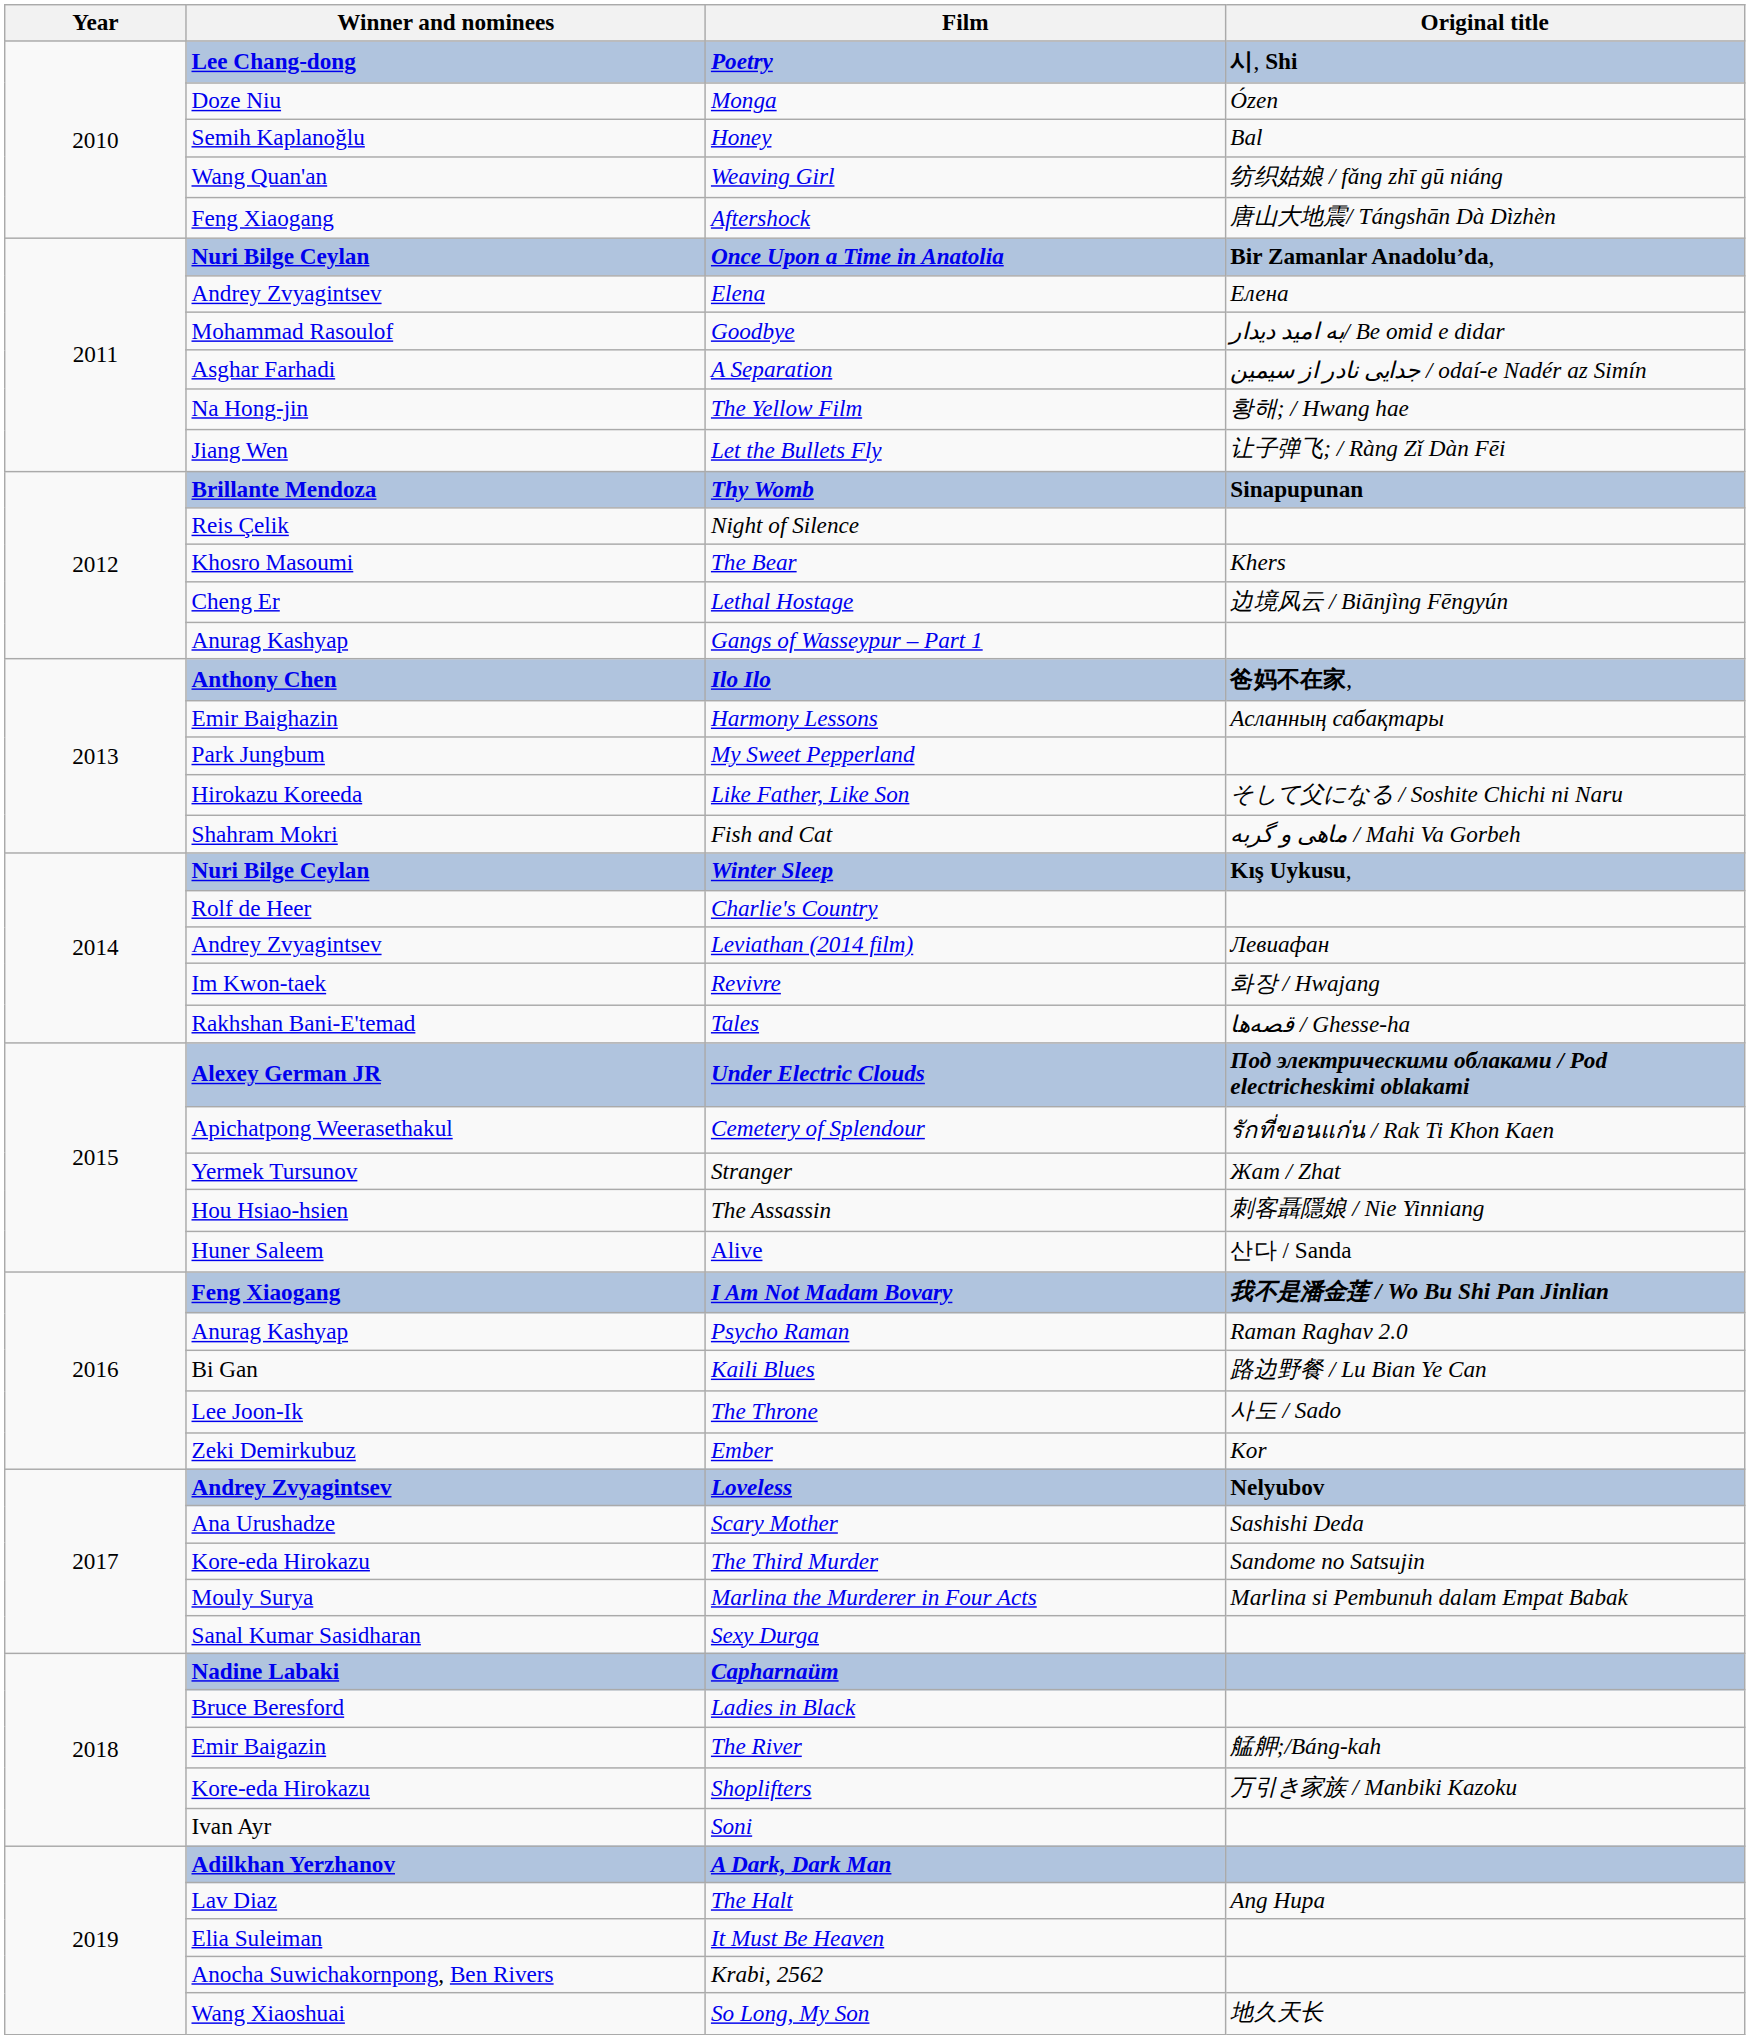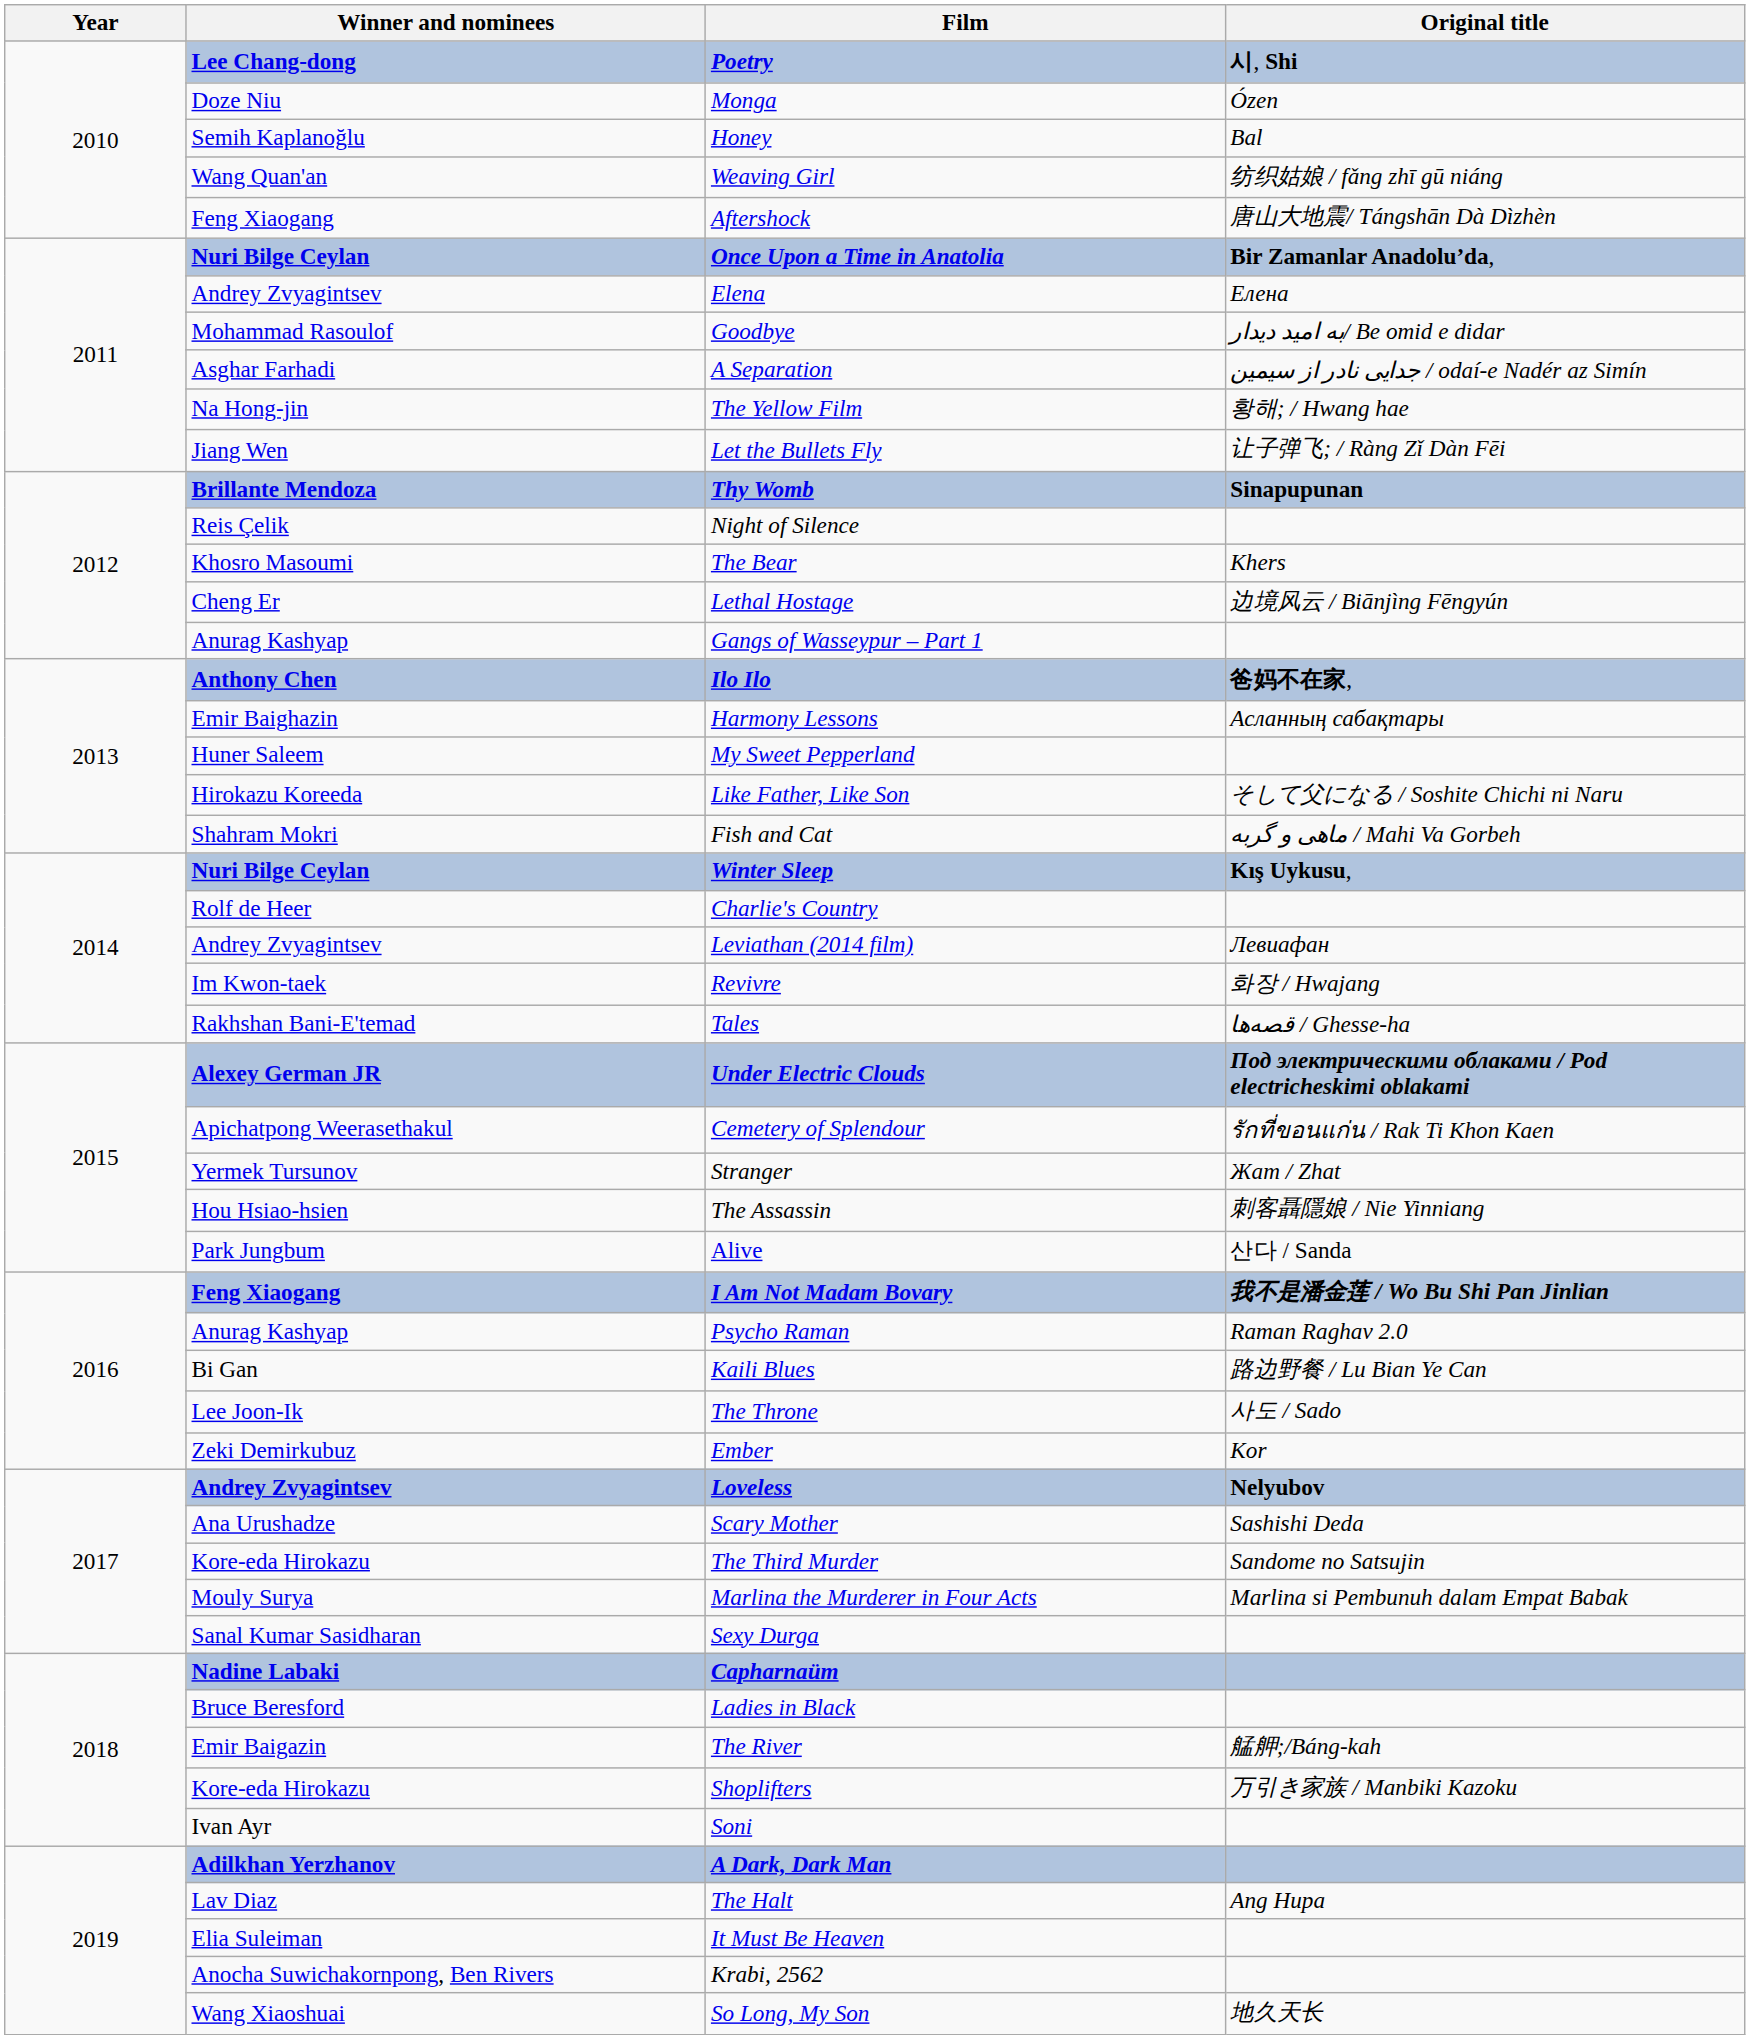(258, 755) Park Jungbum -> (258, 755) Huner Saleem
(258, 1251) Huner Saleem -> (258, 1251) Park Jungbum
